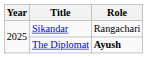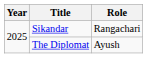(107, 45) bold -> (107, 45) normal
